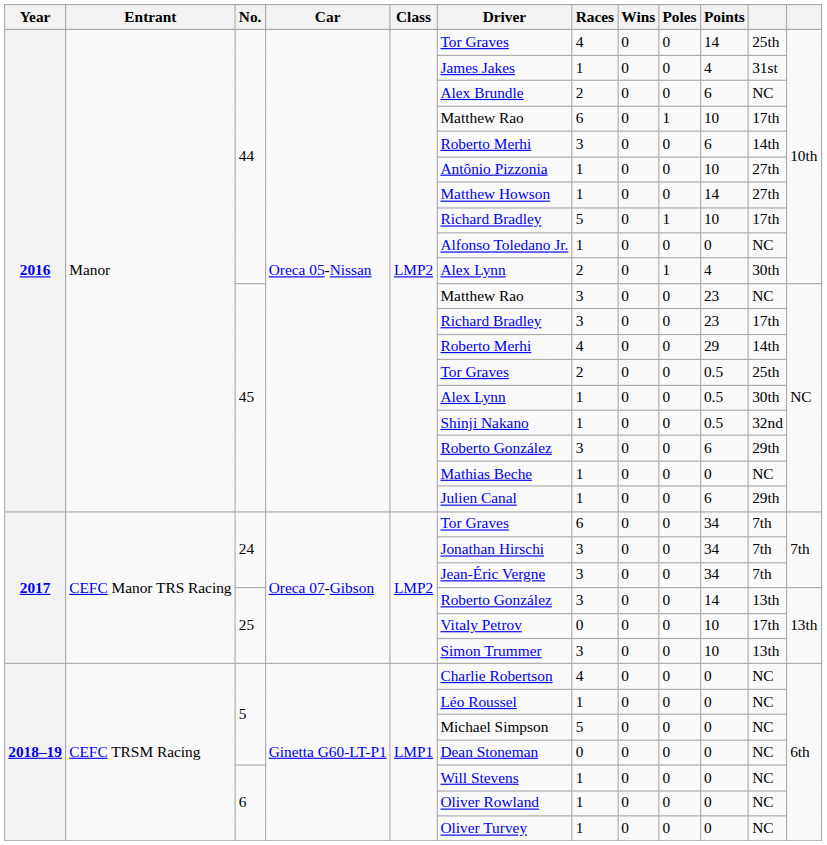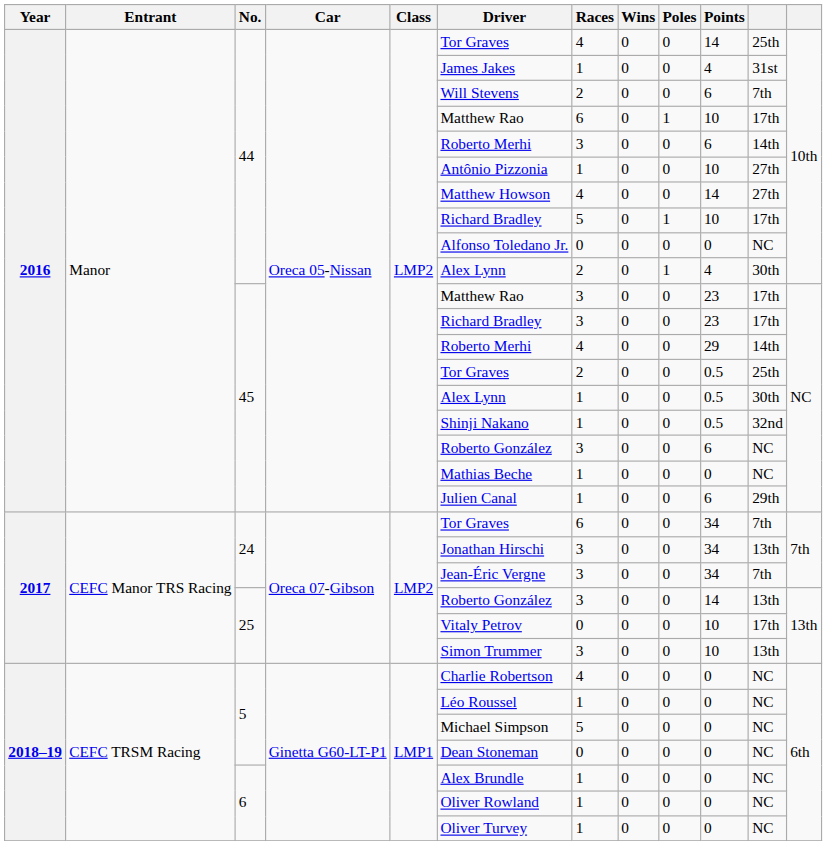(482, 92) Alex Brundle -> (480, 92) Will Stevens
(763, 92) NC -> (762, 92) 7th
(579, 194) 1 -> (579, 194) 4
(579, 244) 1 -> (579, 244) 0
(763, 295) NC -> (766, 295) 17th
(766, 447) 29th -> (763, 447) NC
(762, 549) 7th -> (766, 549) 13th
(480, 777) Will Stevens -> (482, 777) Alex Brundle
